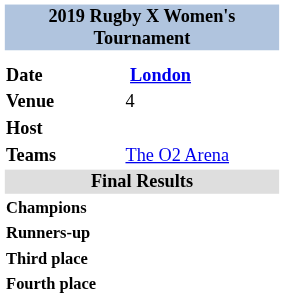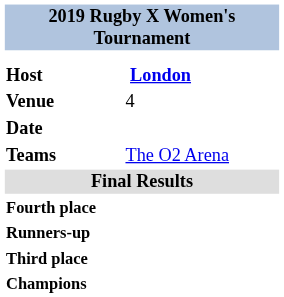(24, 74) Date -> (24, 74) Host
(24, 128) Host -> (24, 128) Date
(46, 207) Champions -> (51, 207) Fourth place
(51, 283) Fourth place -> (46, 283) Champions
